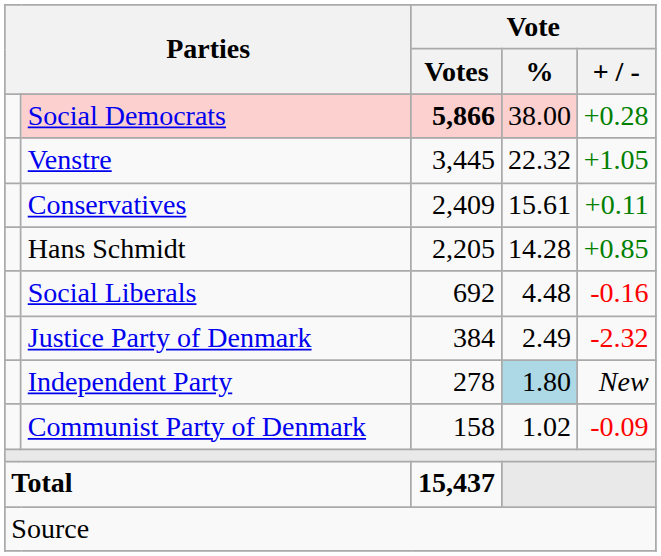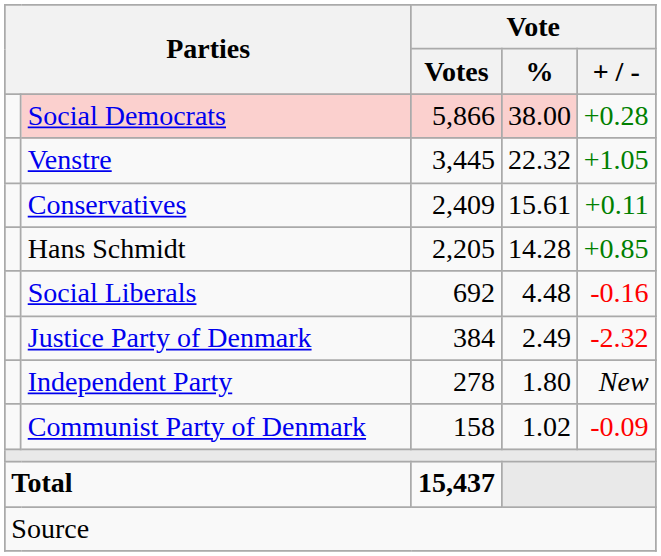(463, 115) bold -> (463, 115) normal
(546, 381) lightblue background -> (546, 381) no background
